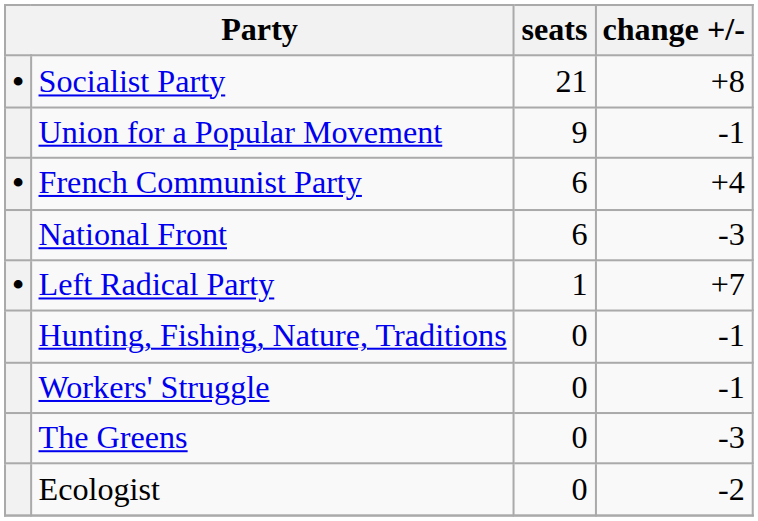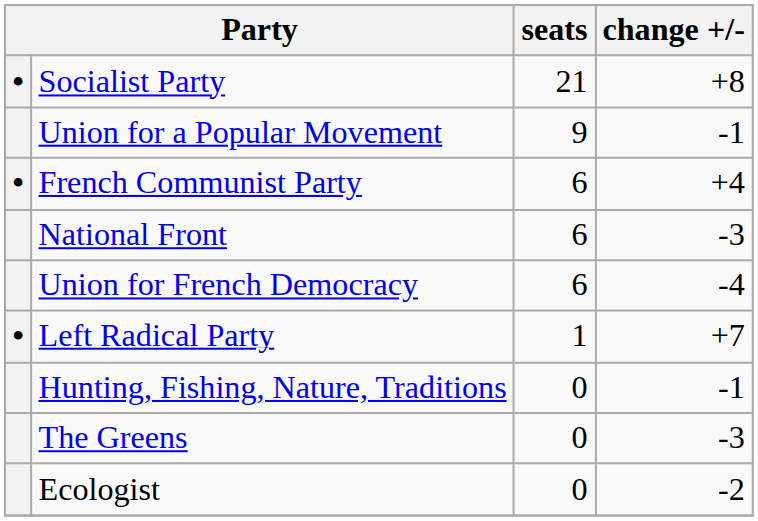+ row: (228, 285)
- row: (154, 387)
